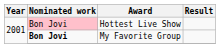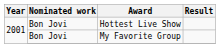(48, 24) pink background -> (48, 24) no background
(48, 37) bold -> (48, 37) normal
